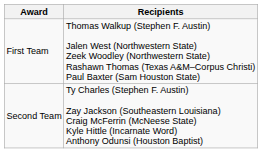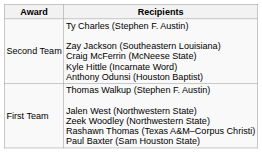rows swapped: (28, 51) <-> (34, 116)
